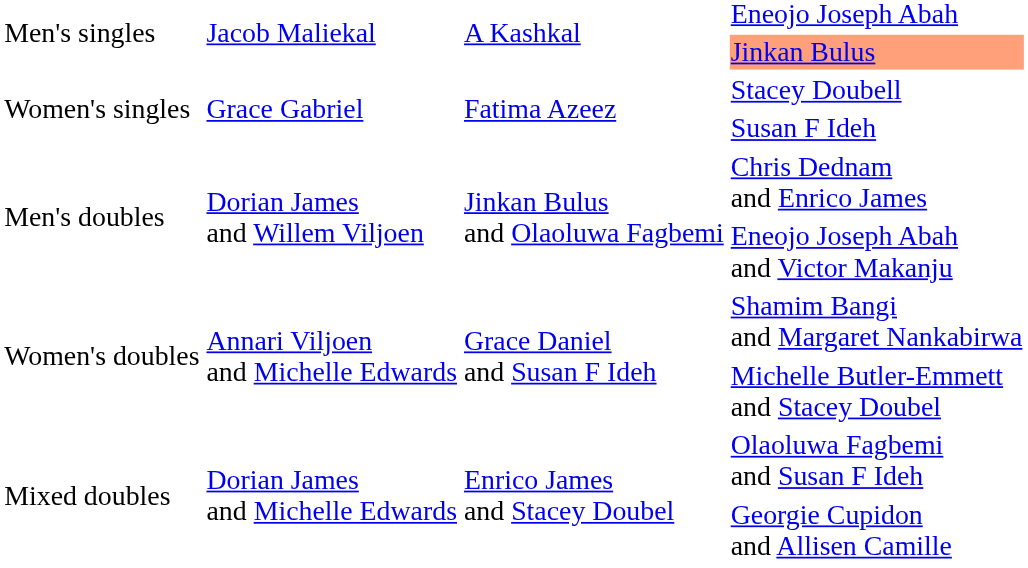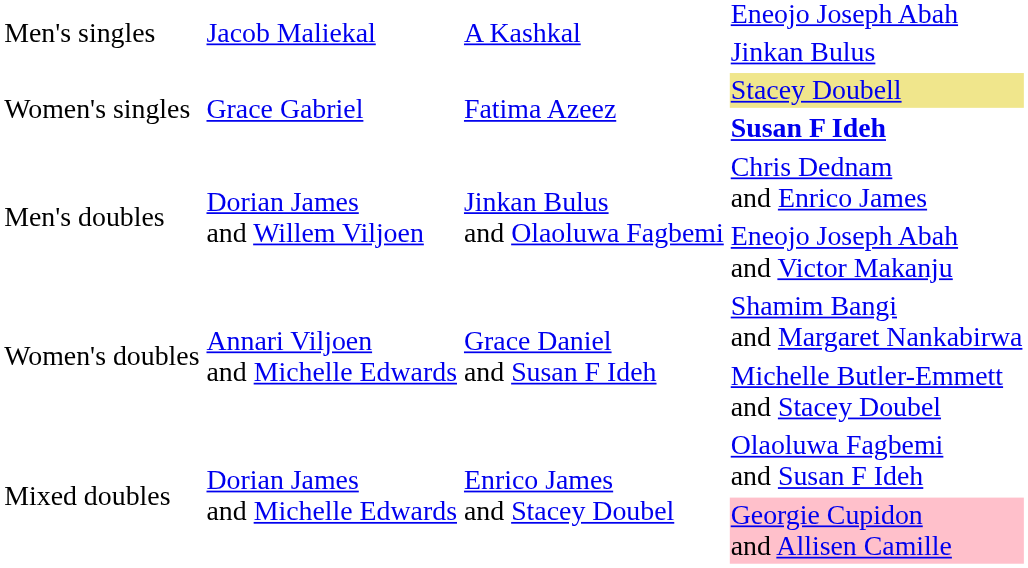(803, 51) lightsalmon background -> (803, 51) no background
(816, 90) no background -> (816, 90) khaki background
(803, 128) normal -> (808, 128) bold
(841, 530) no background -> (841, 530) pink background
